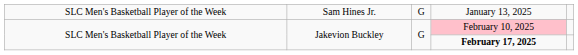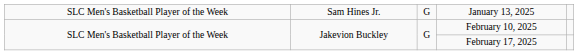(499, 27) pink background -> (501, 27) no background
(499, 42) bold -> (501, 42) normal
